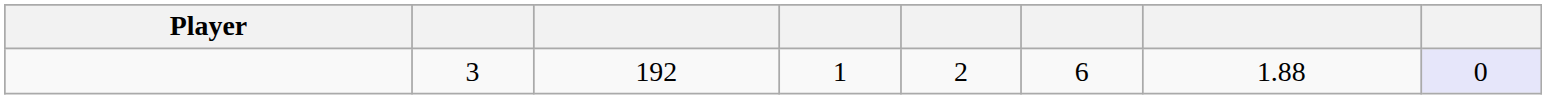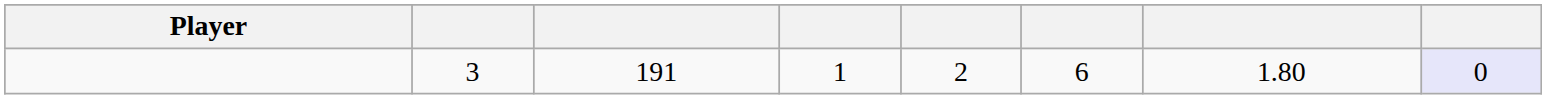(656, 70) 192 -> (656, 70) 191
(1281, 70) 1.88 -> (1281, 70) 1.80
